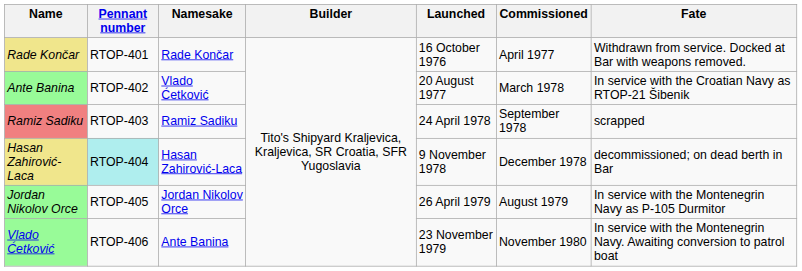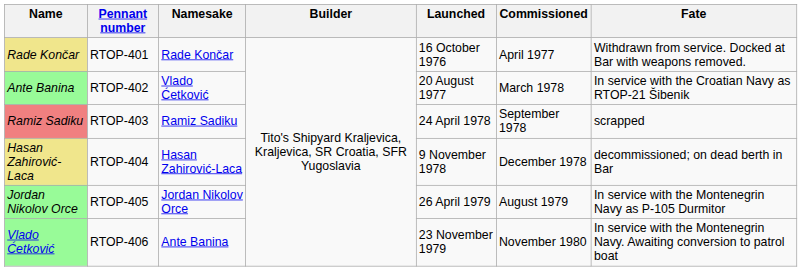(119, 161) paleturquoise background -> (119, 161) no background
